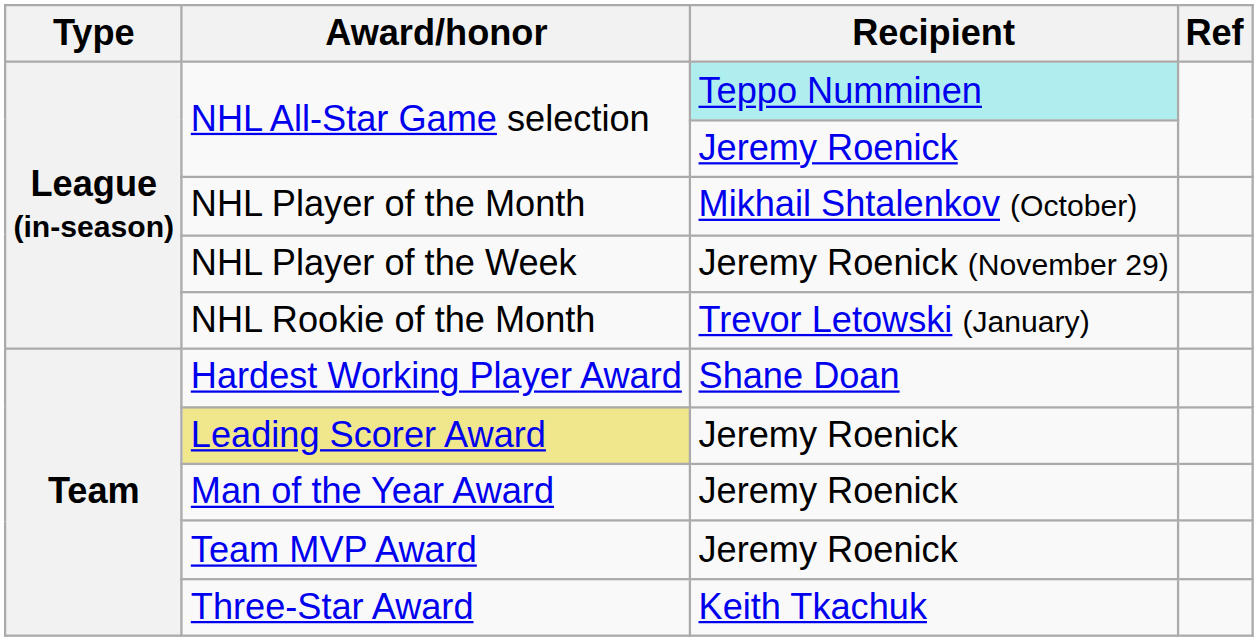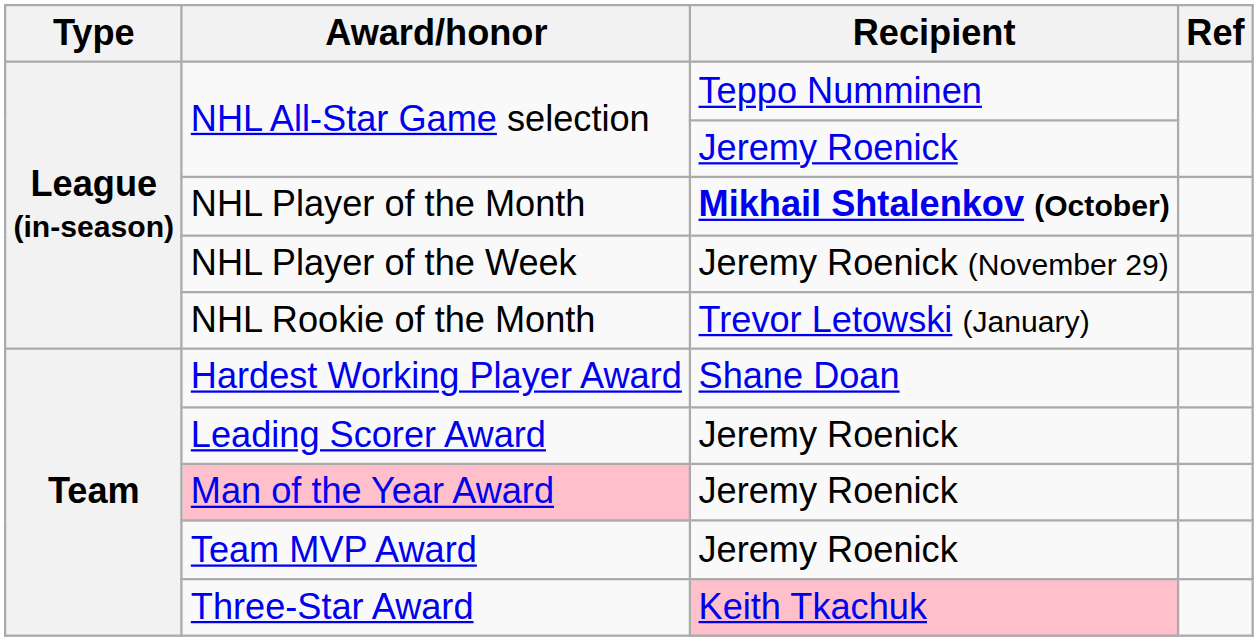(840, 90) paleturquoise background -> (840, 90) no background
(918, 205) normal -> (934, 205) bold
(368, 434) khaki background -> (368, 434) no background
(372, 491) no background -> (372, 491) pink background
(813, 606) no background -> (813, 606) pink background
